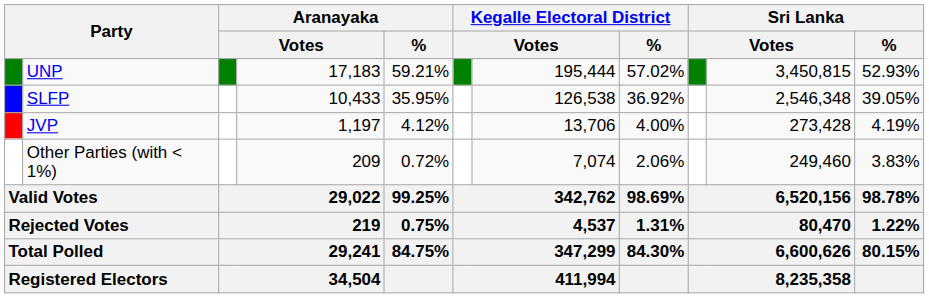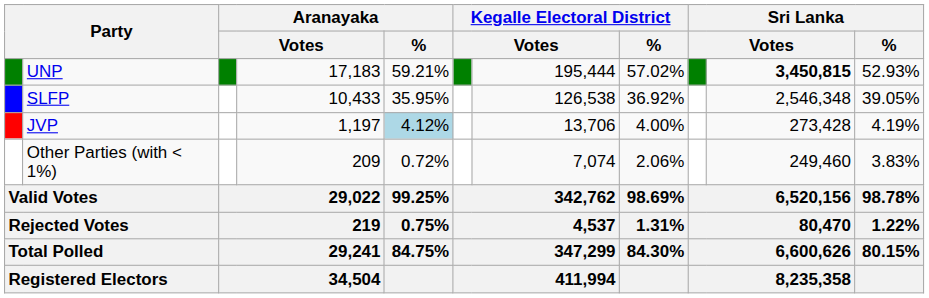(813, 71) normal -> (813, 71) bold
(425, 125) no background -> (425, 125) lightblue background
